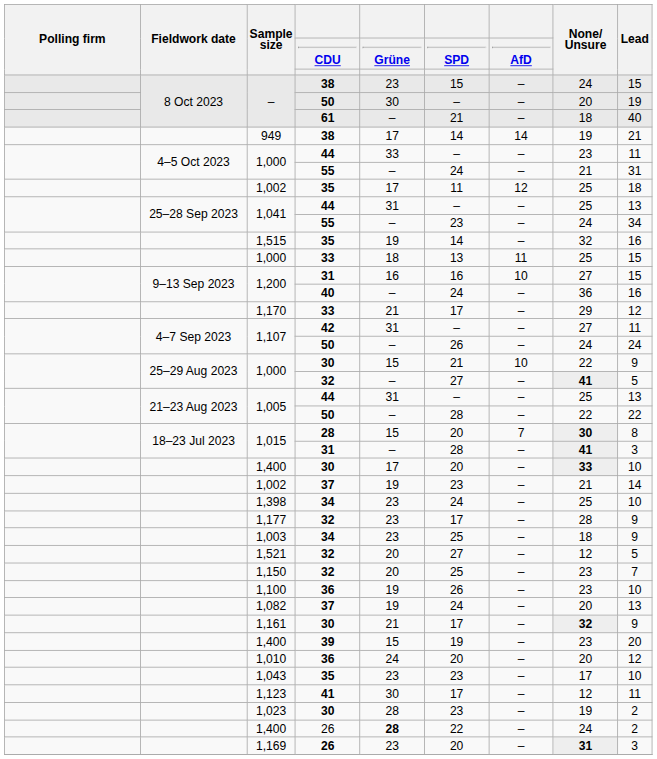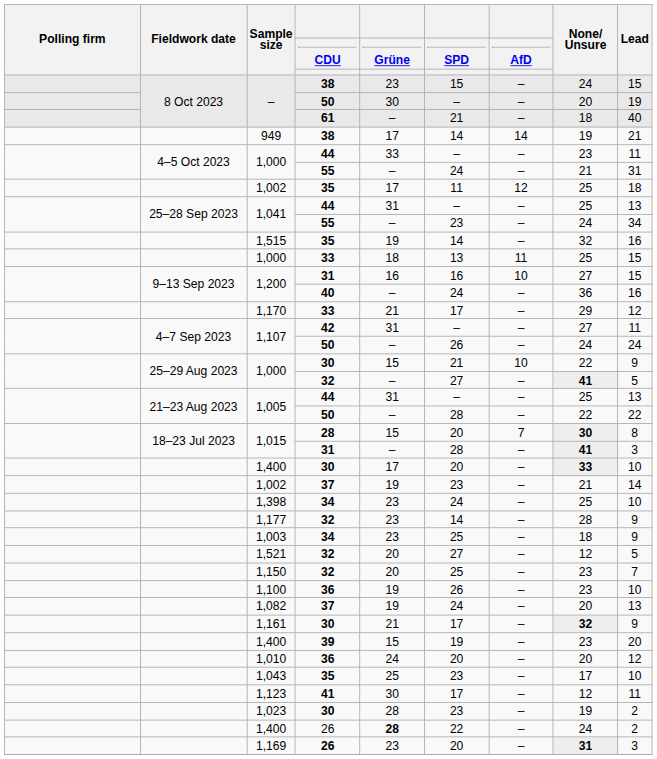(457, 520) 17 -> (457, 520) 14
(392, 677) 23 -> (392, 677) 25
